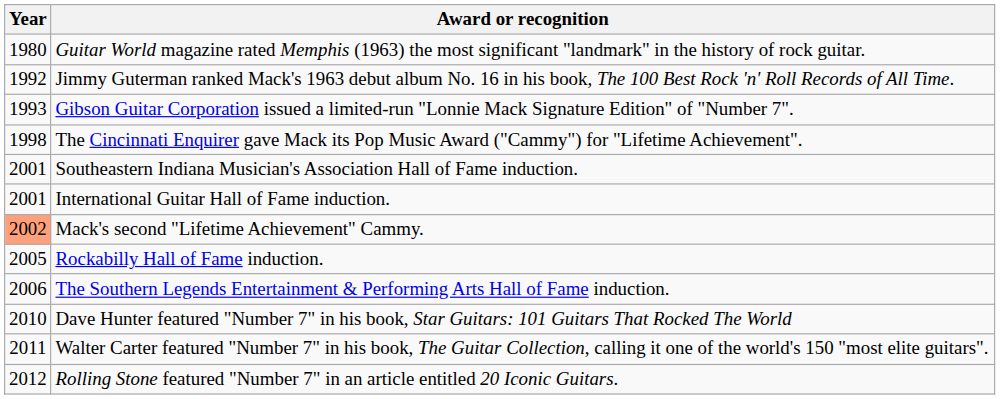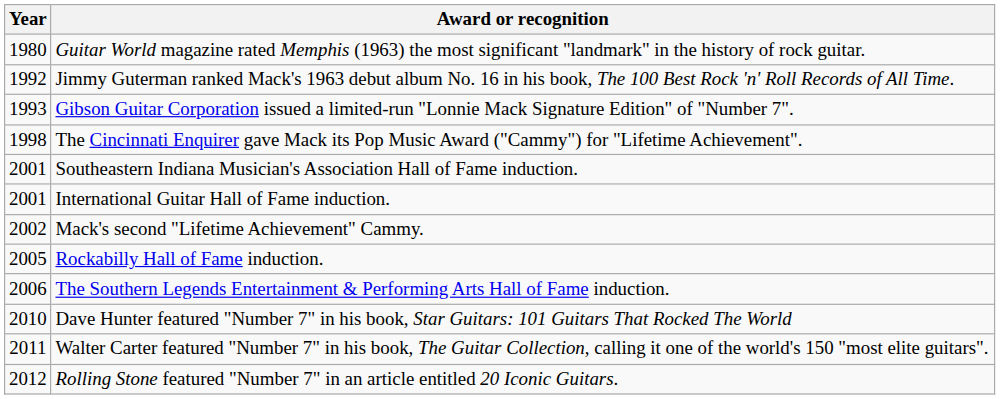(28, 229) lightsalmon background -> (28, 229) no background
